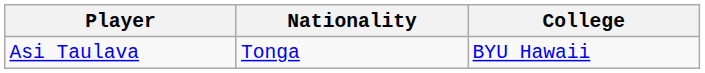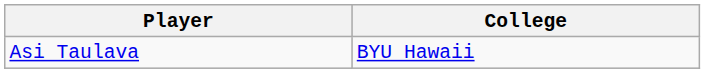- column: (352, 21)
